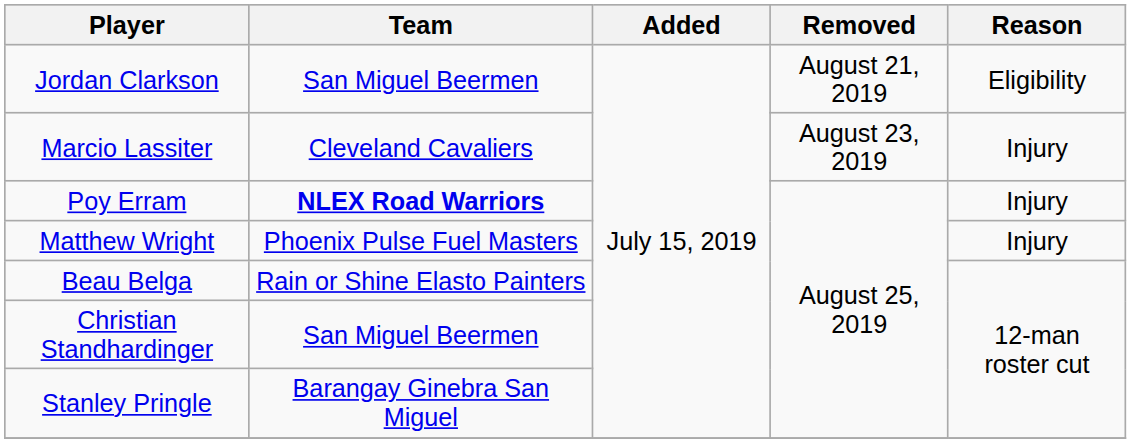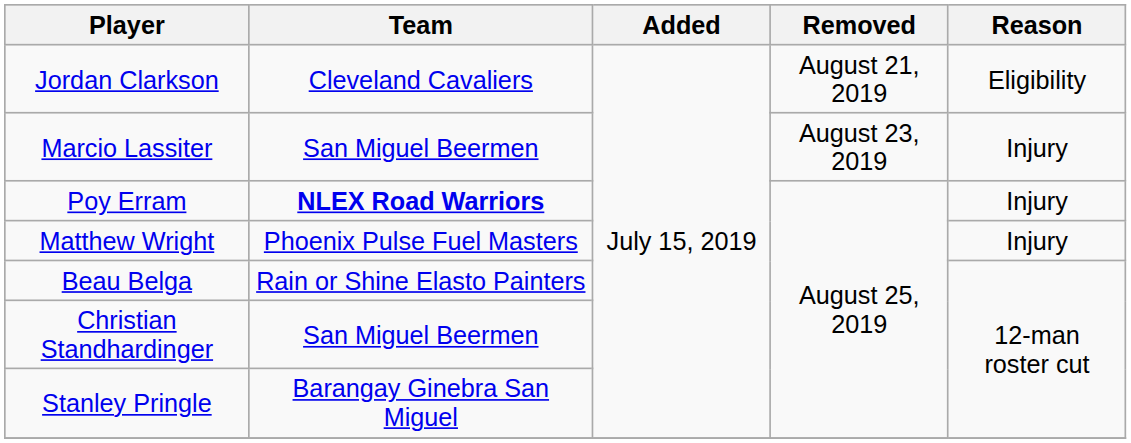(421, 79) San Miguel Beermen -> (421, 79) Cleveland Cavaliers
(421, 147) Cleveland Cavaliers -> (421, 147) San Miguel Beermen
